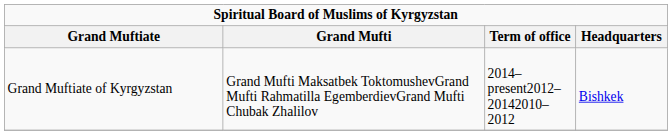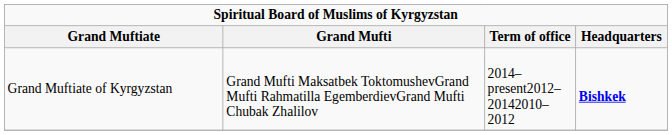(601, 96) normal -> (602, 96) bold
